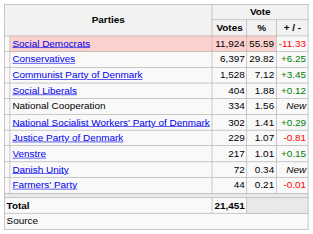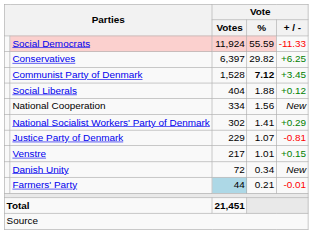(264, 75) normal -> (264, 75) bold
(239, 185) no background -> (239, 185) lightblue background
